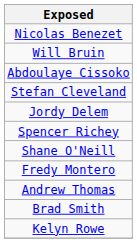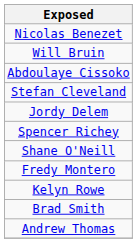(69, 190) Andrew Thomas -> (69, 190) Kelyn Rowe
(69, 229) Kelyn Rowe -> (69, 229) Andrew Thomas
